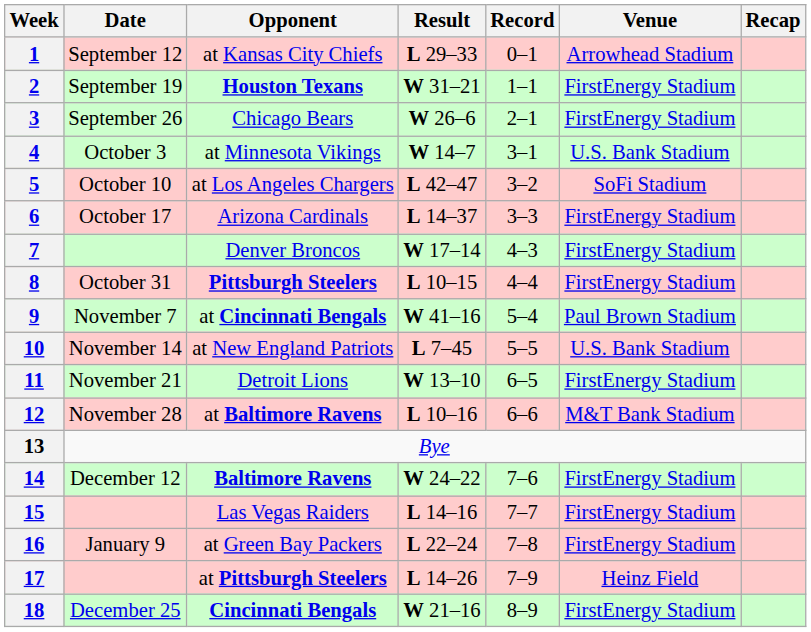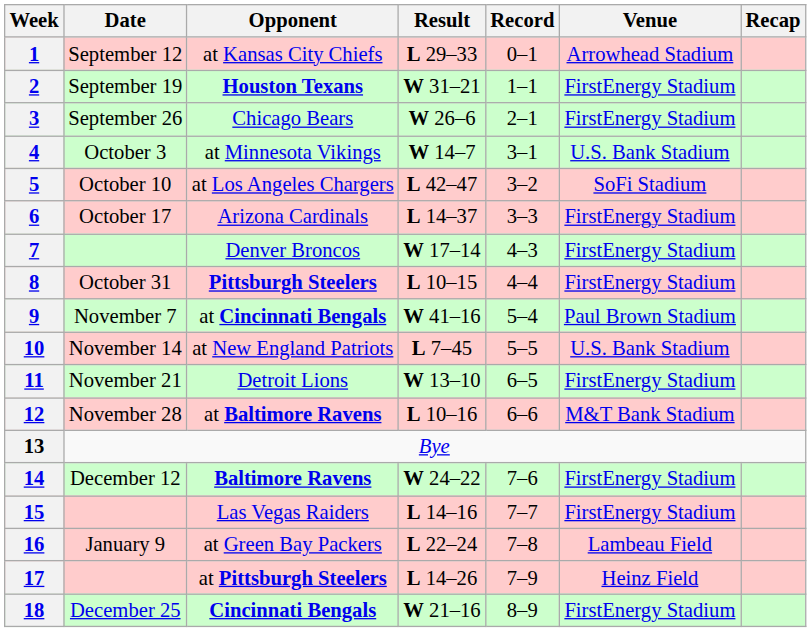(650, 544) FirstEnergy Stadium -> (650, 544) Lambeau Field
